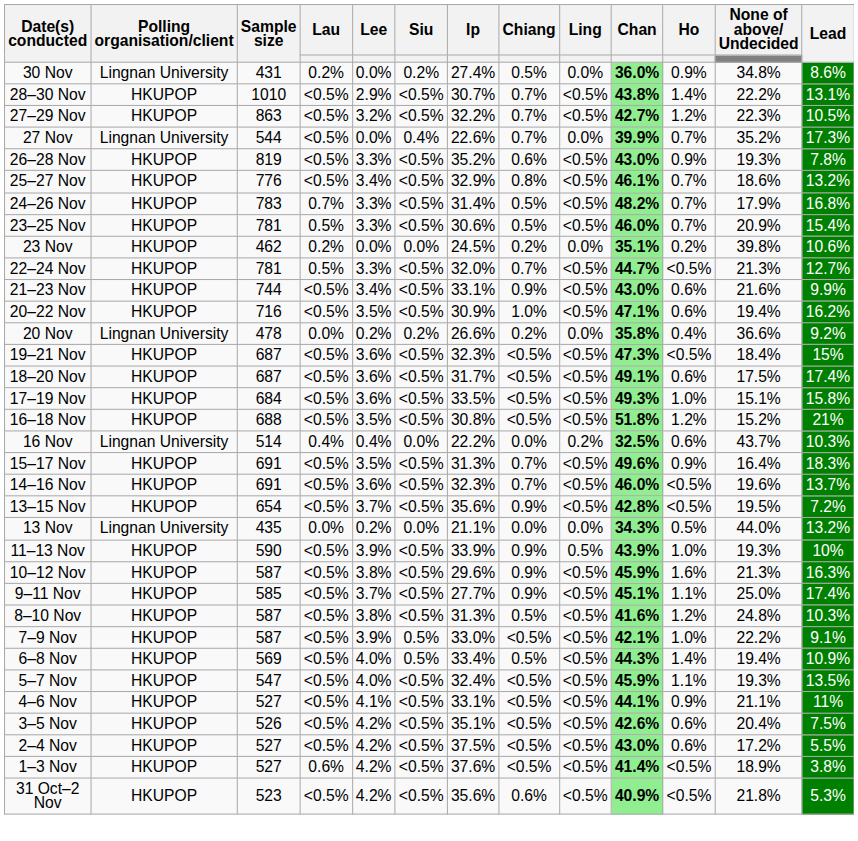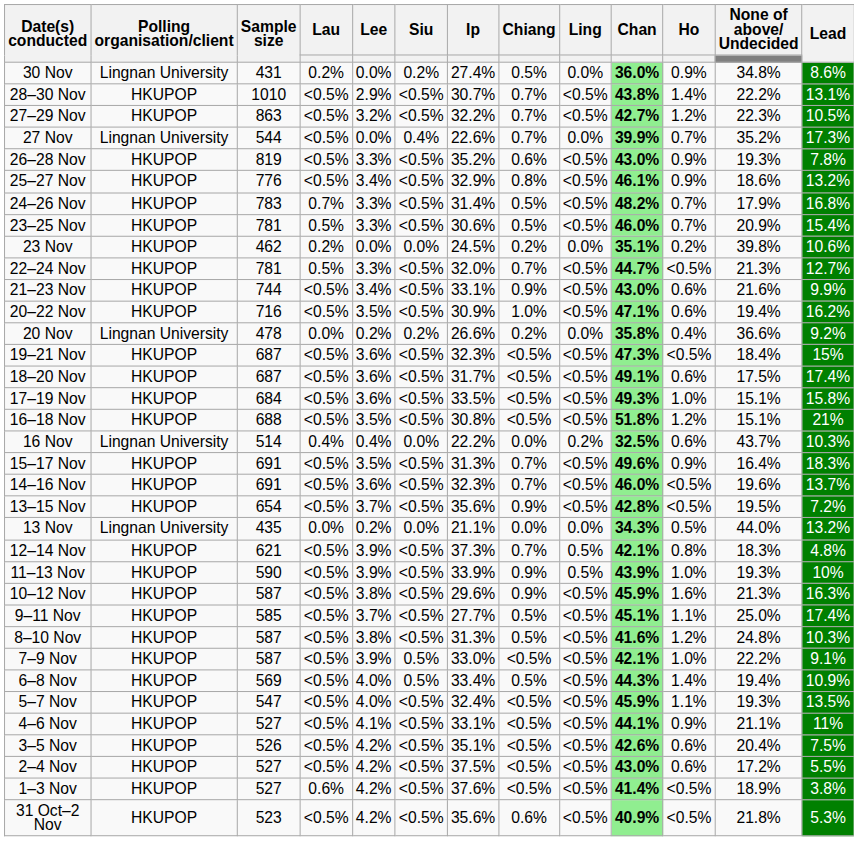(689, 181) 0.7% -> (689, 181) 0.9%
(759, 420) 15.2% -> (759, 420) 15.1%
+ row: (48, 550)
(529, 594) 0.9% -> (529, 615) 0.5%
